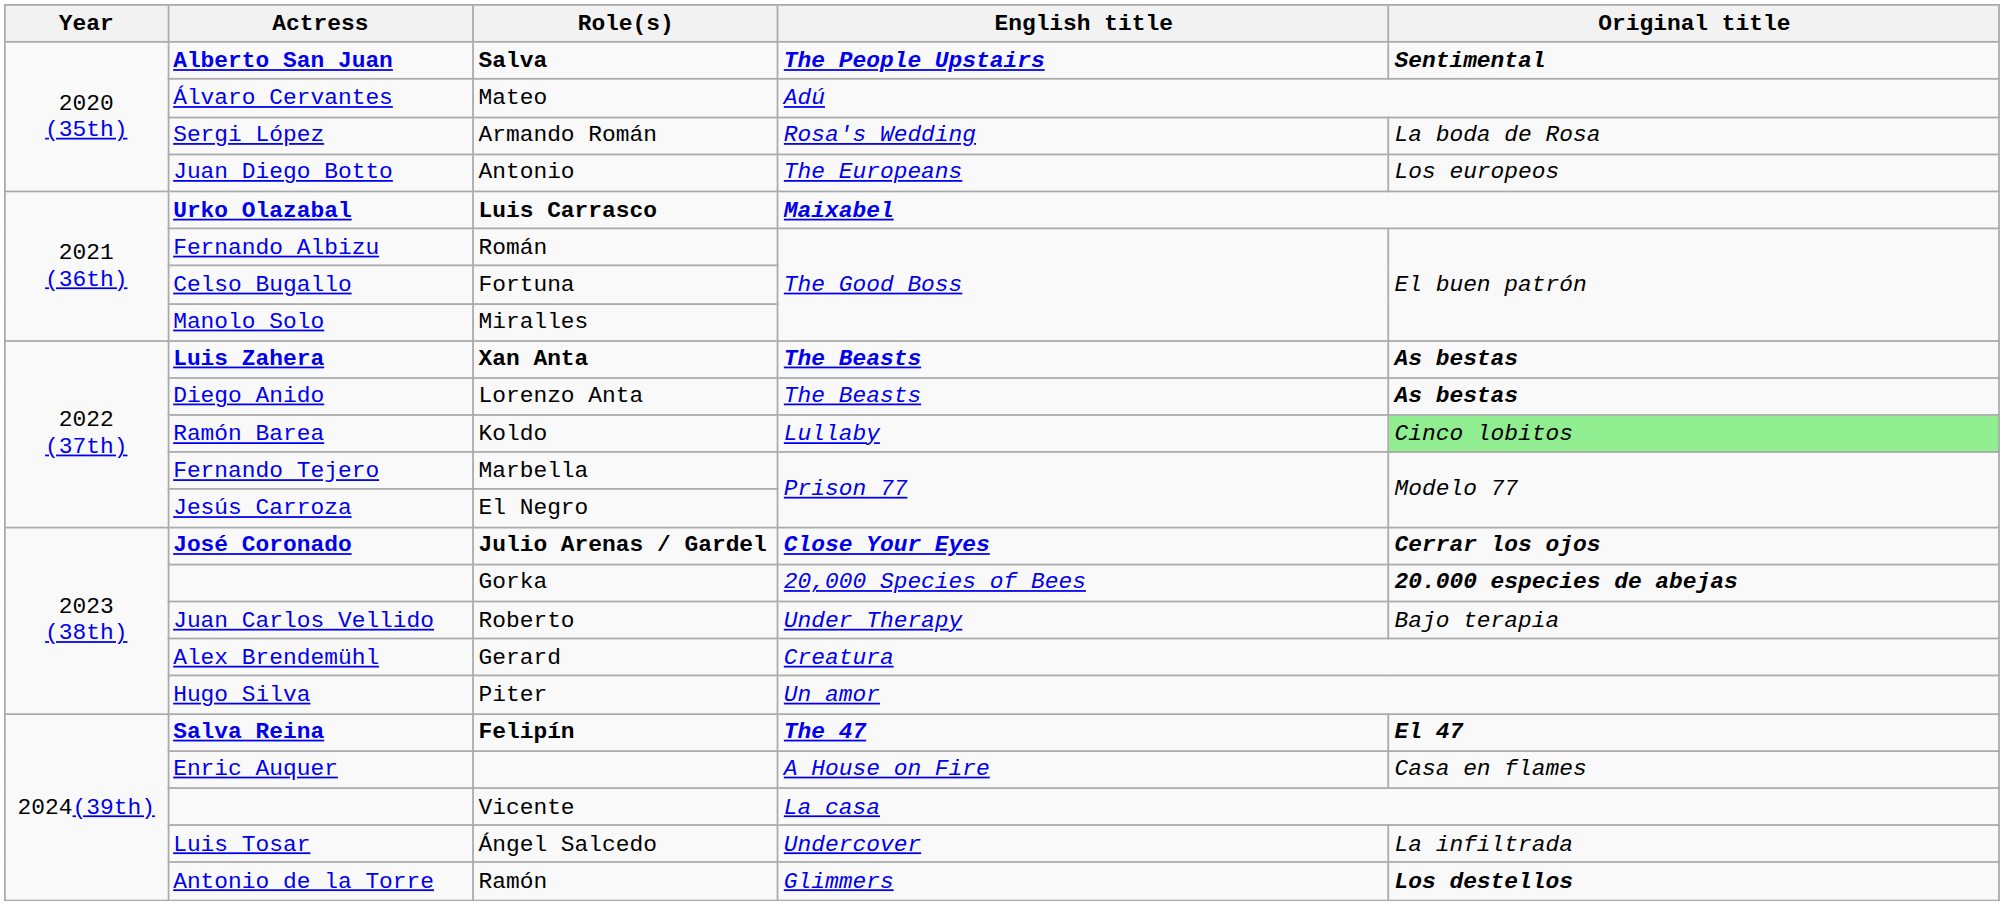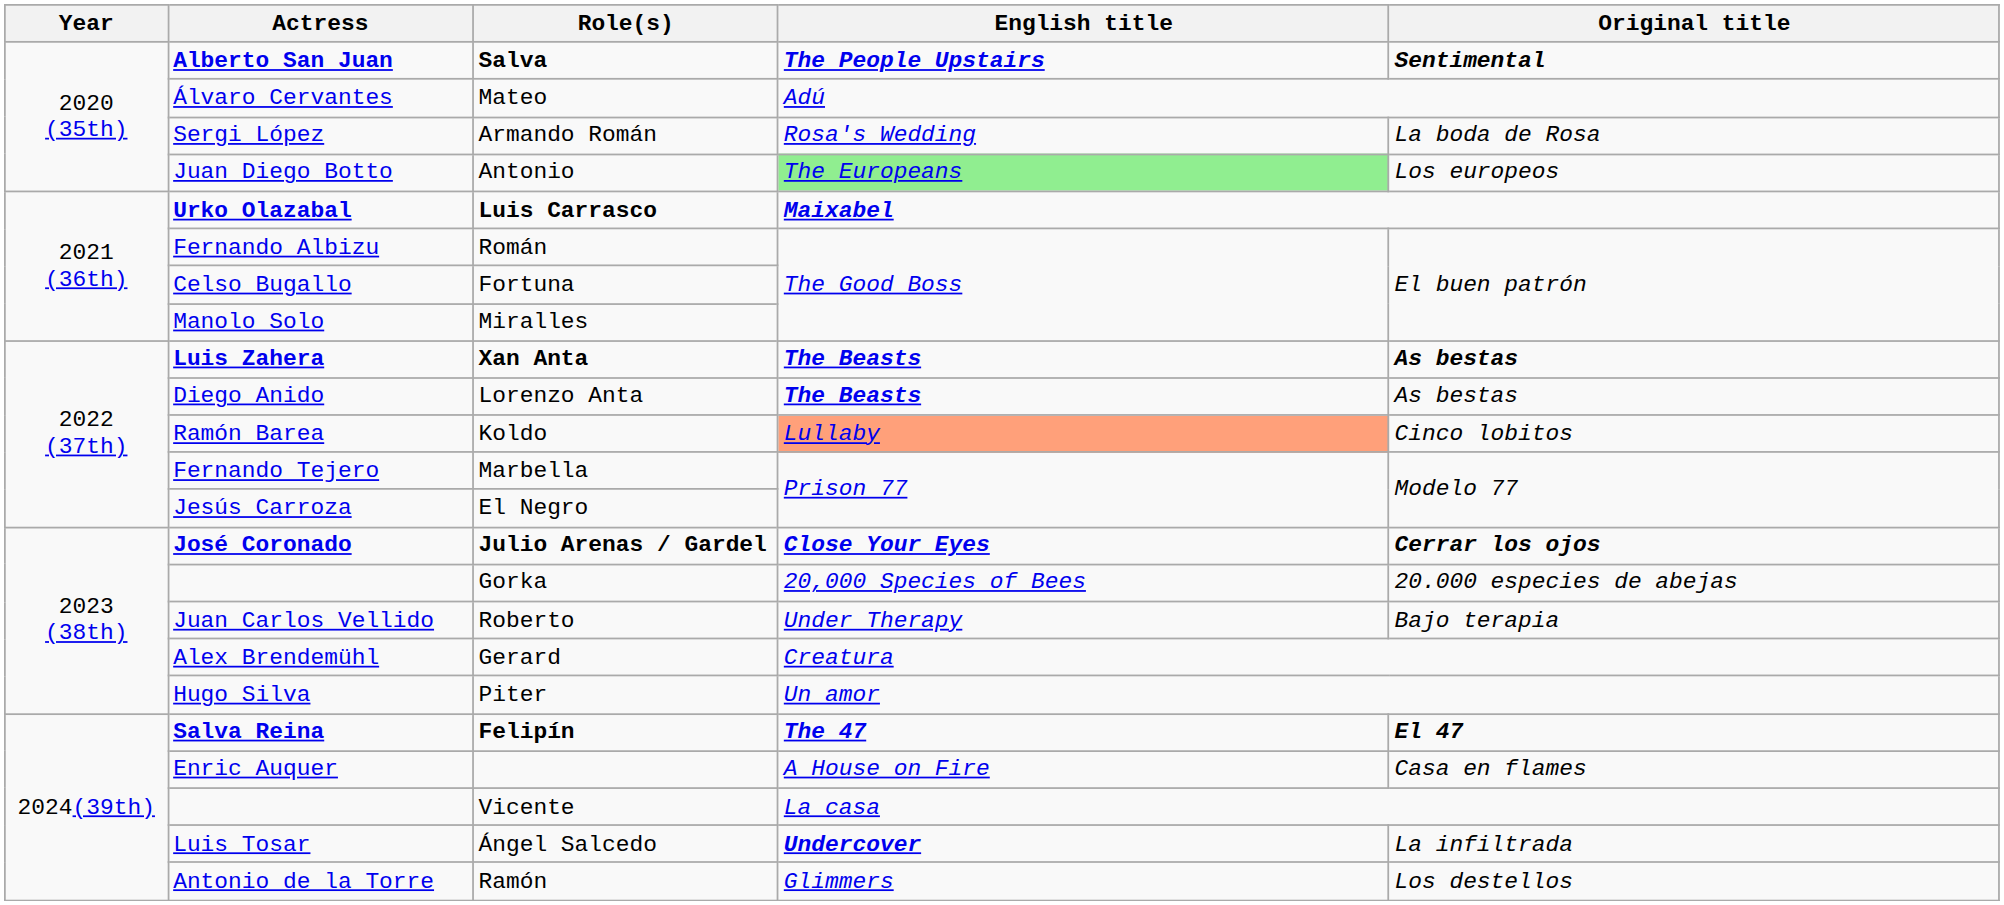(873, 173) no background -> (873, 173) lightgreen background
(852, 396) normal -> (852, 396) bold
(1456, 396) bold -> (1456, 396) normal
(832, 434) no background -> (832, 434) lightsalmon background
(1484, 434) lightgreen background -> (1484, 434) no background
(1566, 583) bold -> (1566, 583) normal
(852, 844) normal -> (852, 844) bold
(1484, 881) bold -> (1484, 881) normal
